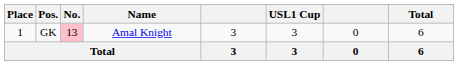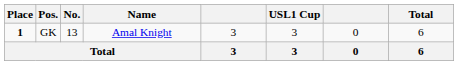(20, 32) normal -> (20, 32) bold
(72, 32) pink background -> (72, 32) no background
